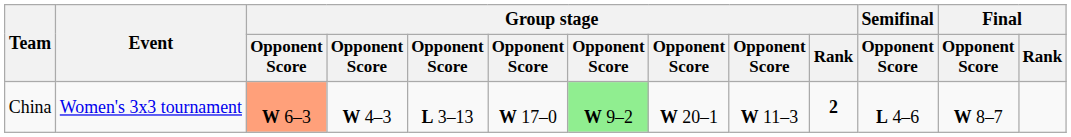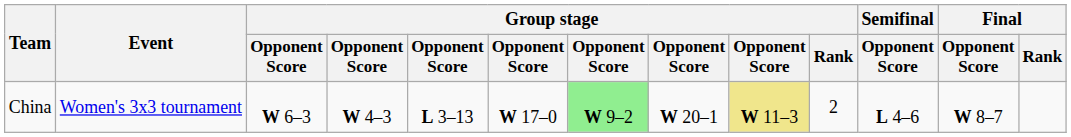(286, 117) lightsalmon background -> (286, 117) no background
(769, 117) no background -> (769, 117) khaki background
(833, 107) bold -> (833, 107) normal
